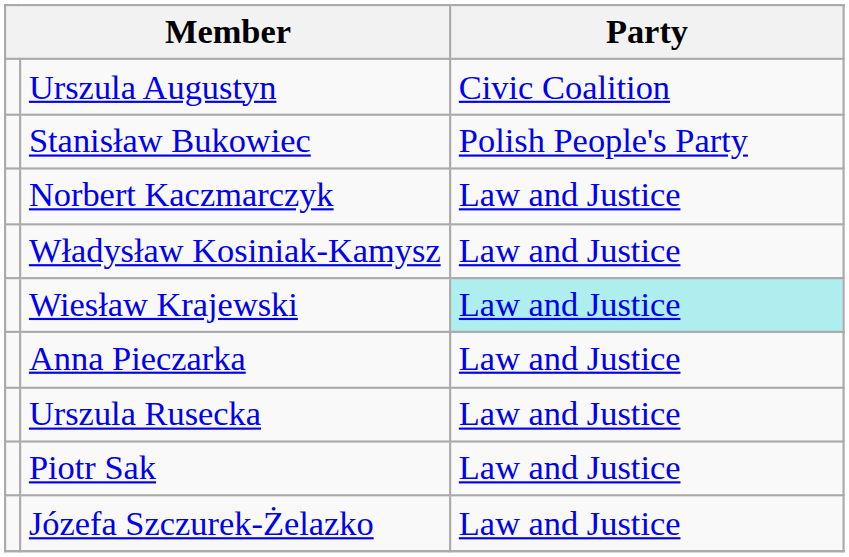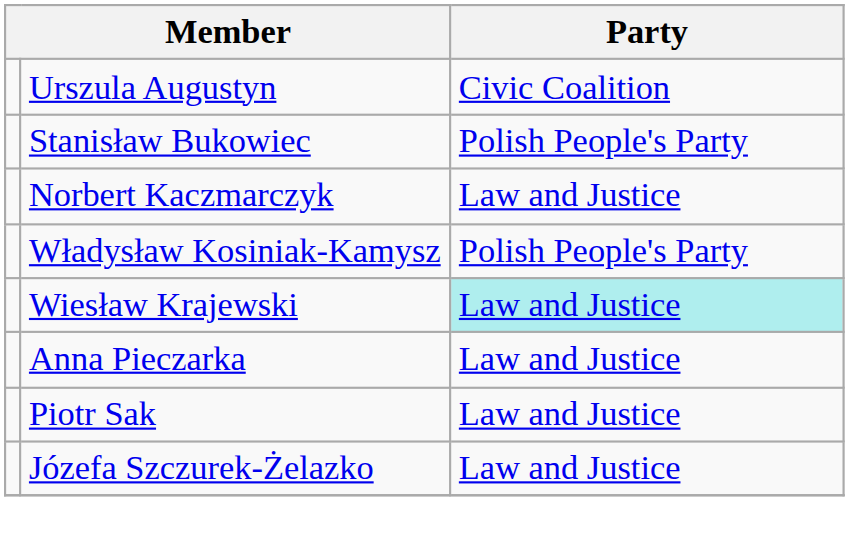(570, 250) Law and Justice -> (603, 250) Polish People's Party
- row: (145, 413)
